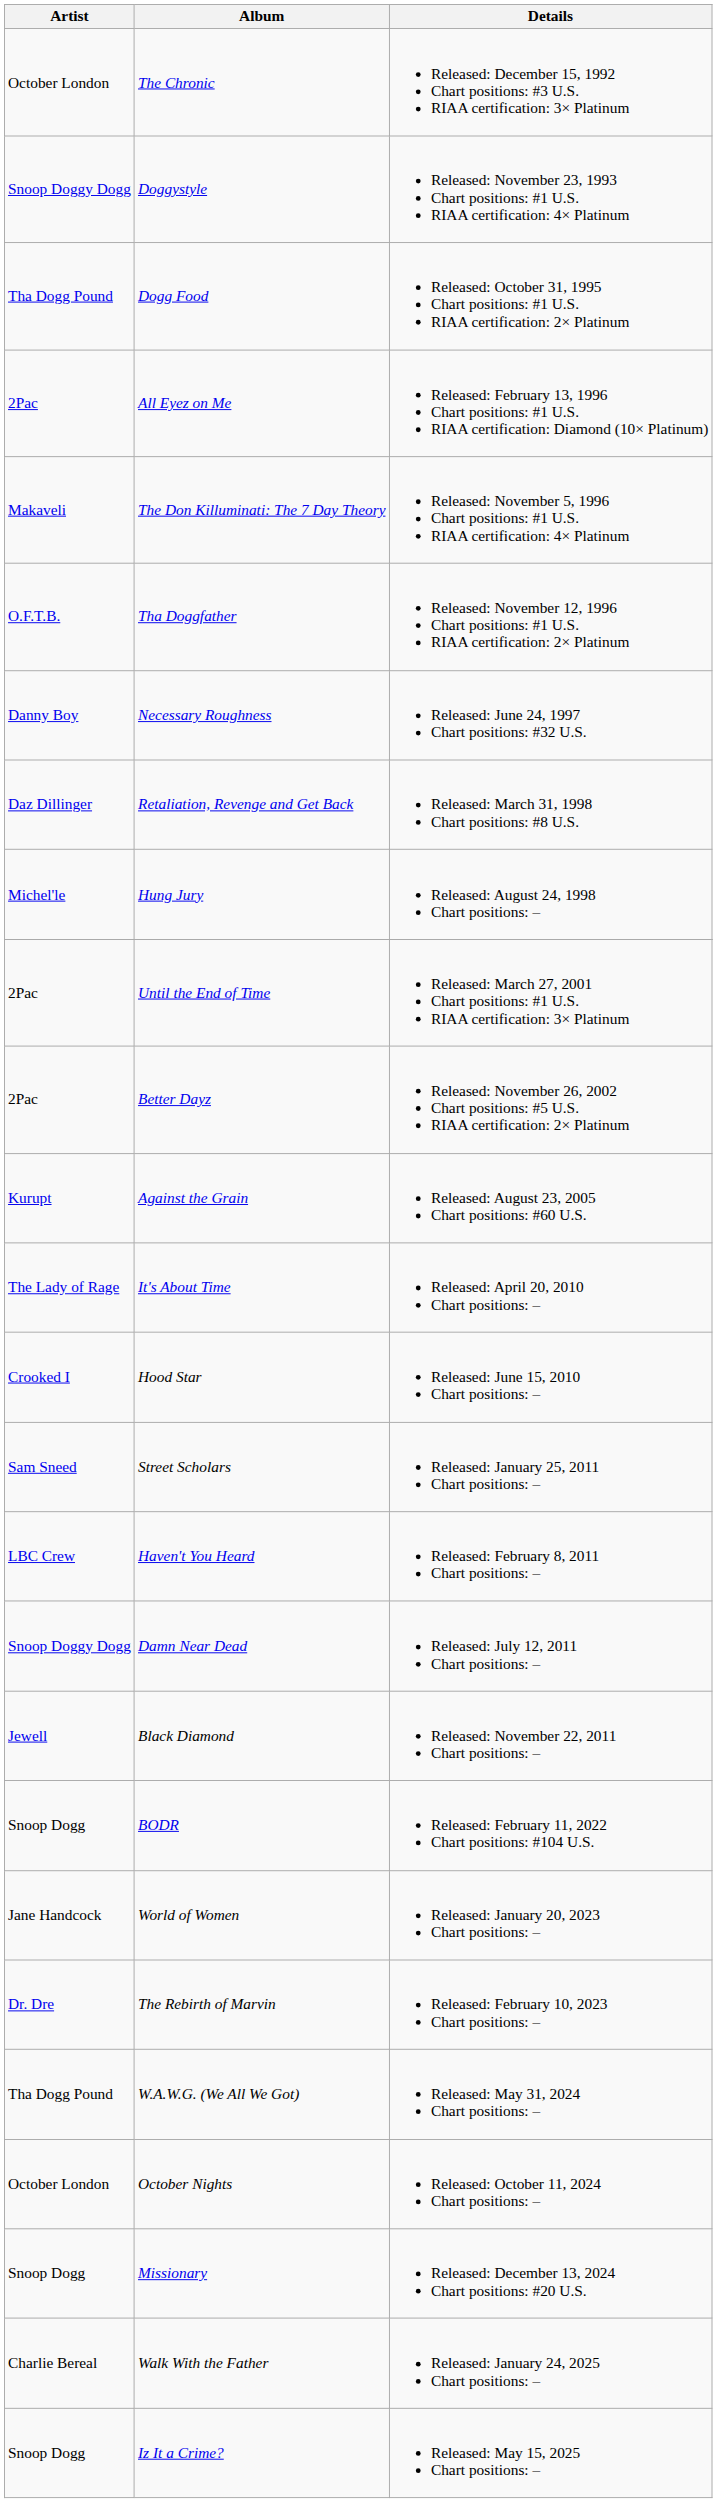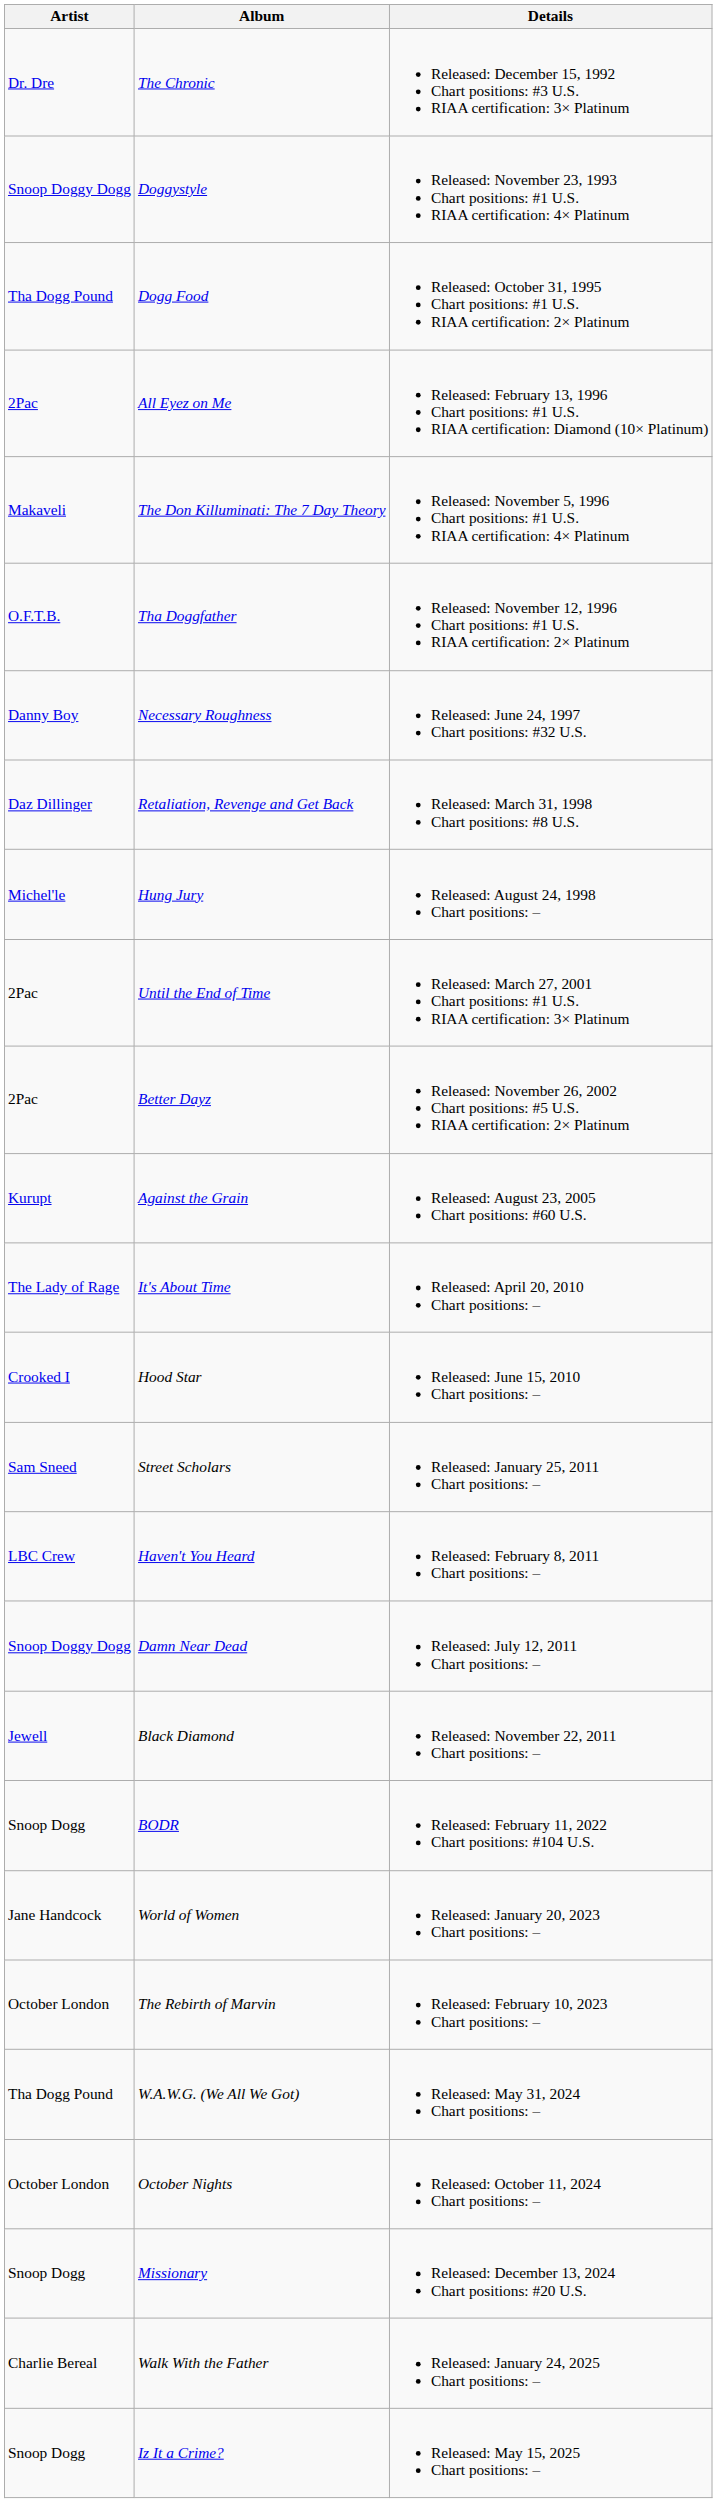(59, 82) October London -> (31, 82) Dr. Dre
(31, 2004) Dr. Dre -> (59, 2004) October London
